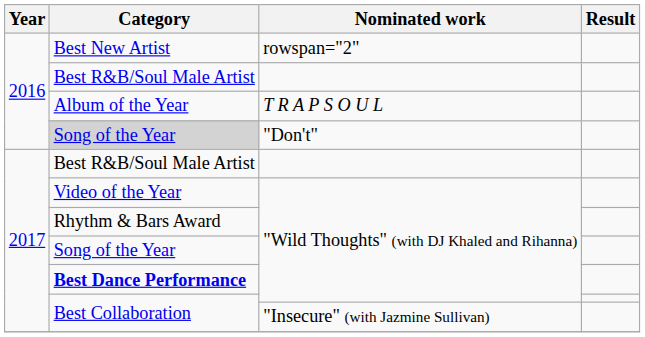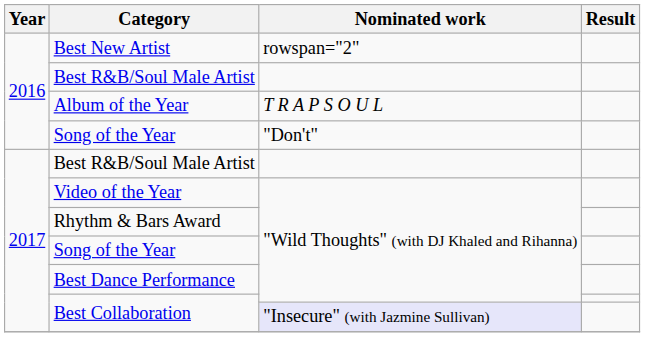(114, 134) lightgrey background -> (114, 134) no background
(150, 279) bold -> (144, 279) normal
(376, 316) no background -> (376, 316) lavender background
